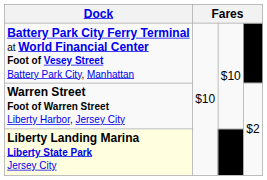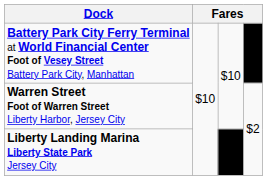(73, 152) lightyellow background -> (73, 152) no background
